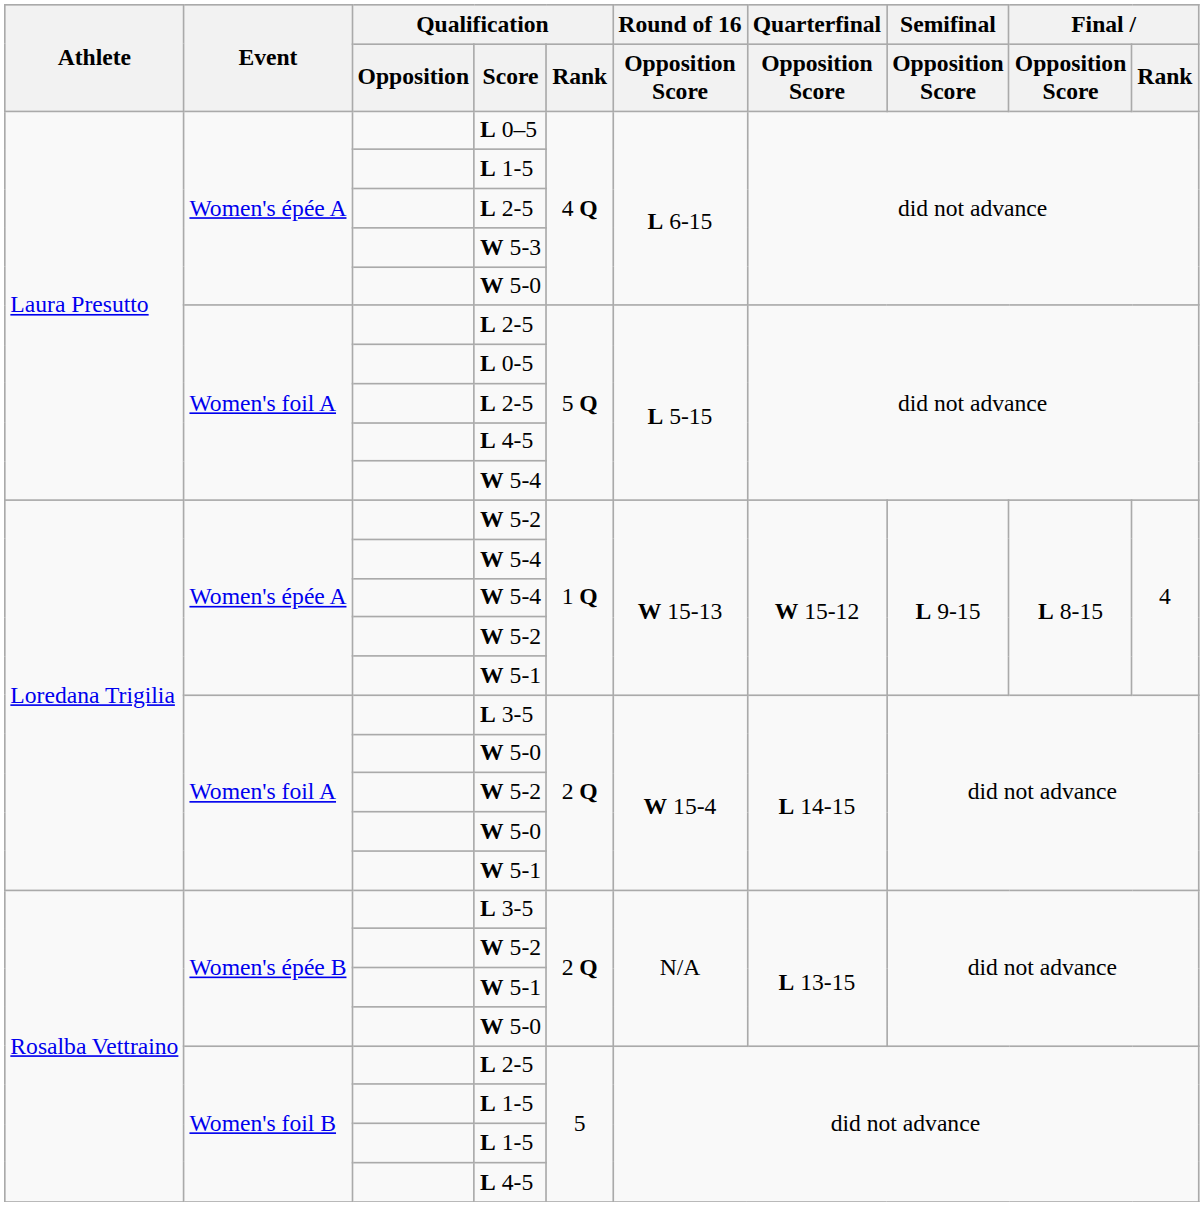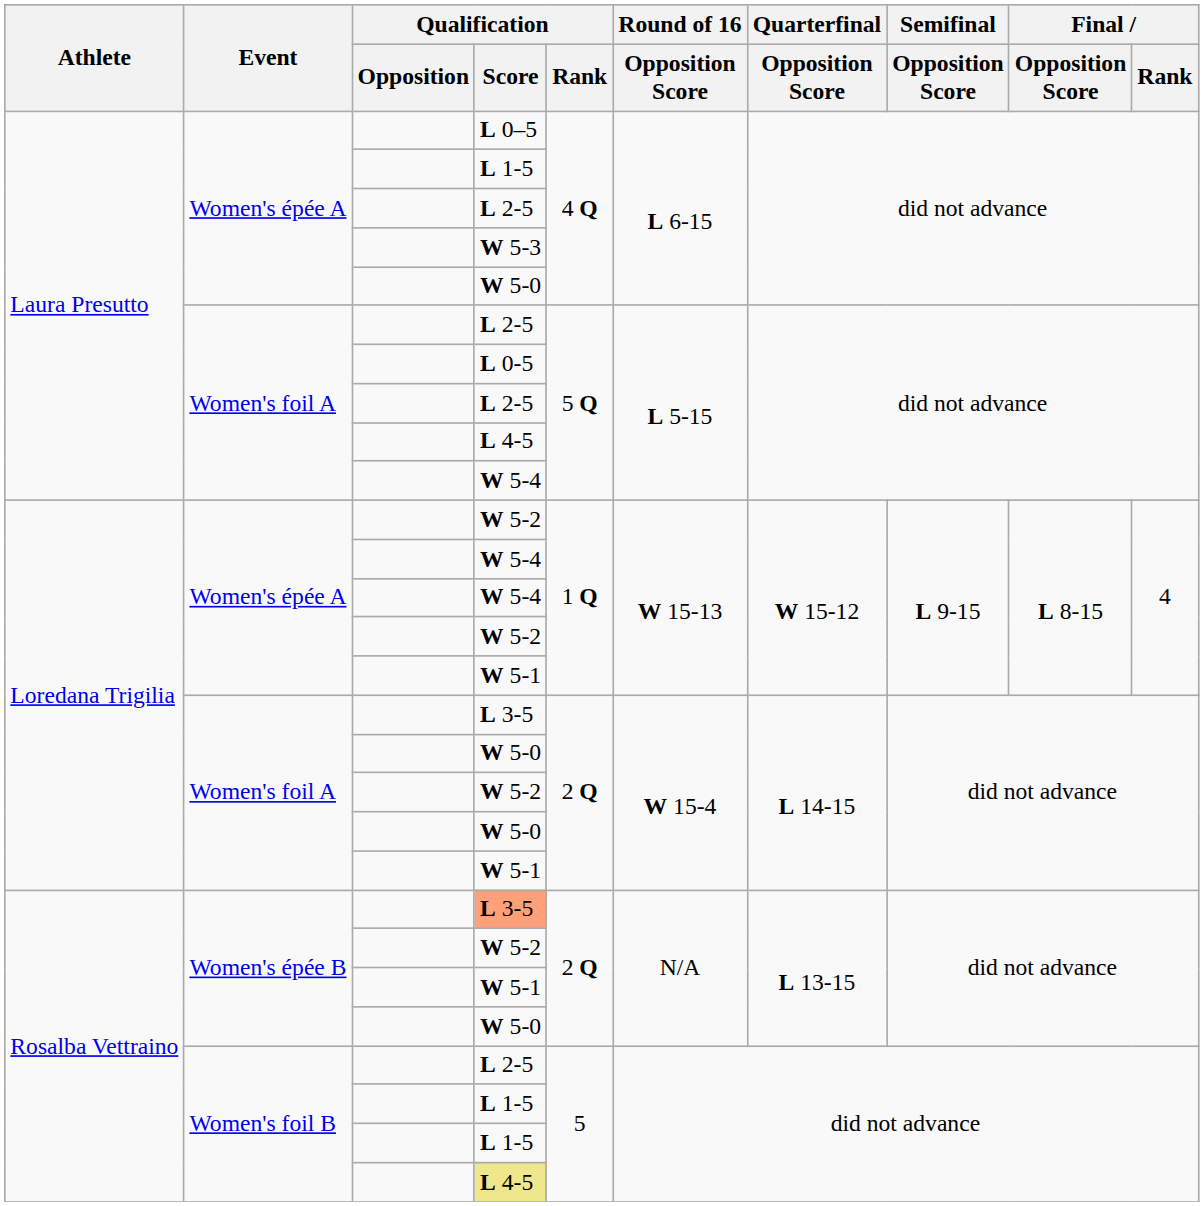(507, 909) no background -> (507, 909) lightsalmon background
(507, 1181) no background -> (507, 1181) khaki background
